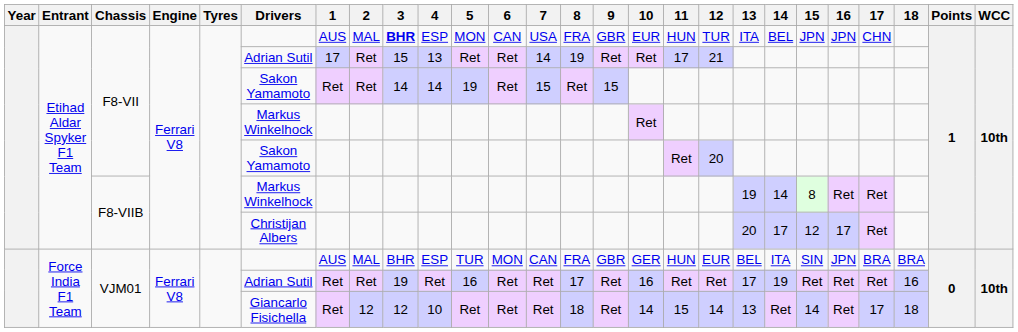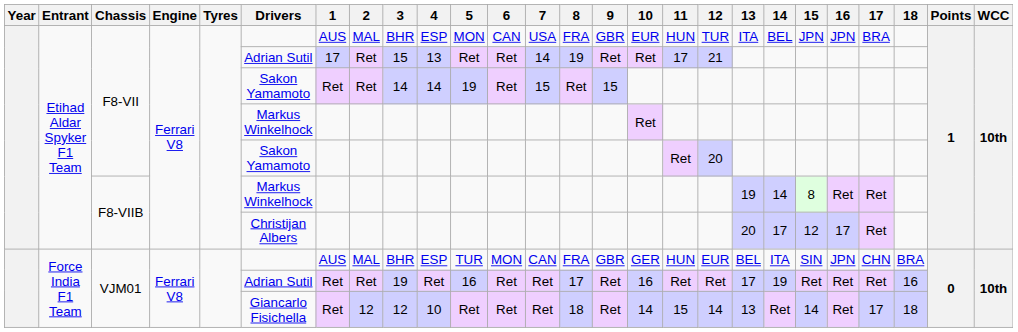(401, 36) bold -> (400, 36) normal
(877, 36) CHN -> (876, 36) BRA
(877, 259) BRA -> (876, 259) CHN
